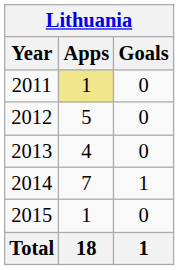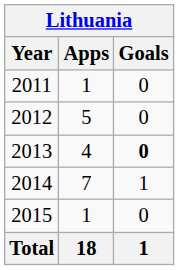(86, 85) khaki background -> (86, 85) no background
(144, 150) normal -> (144, 150) bold
